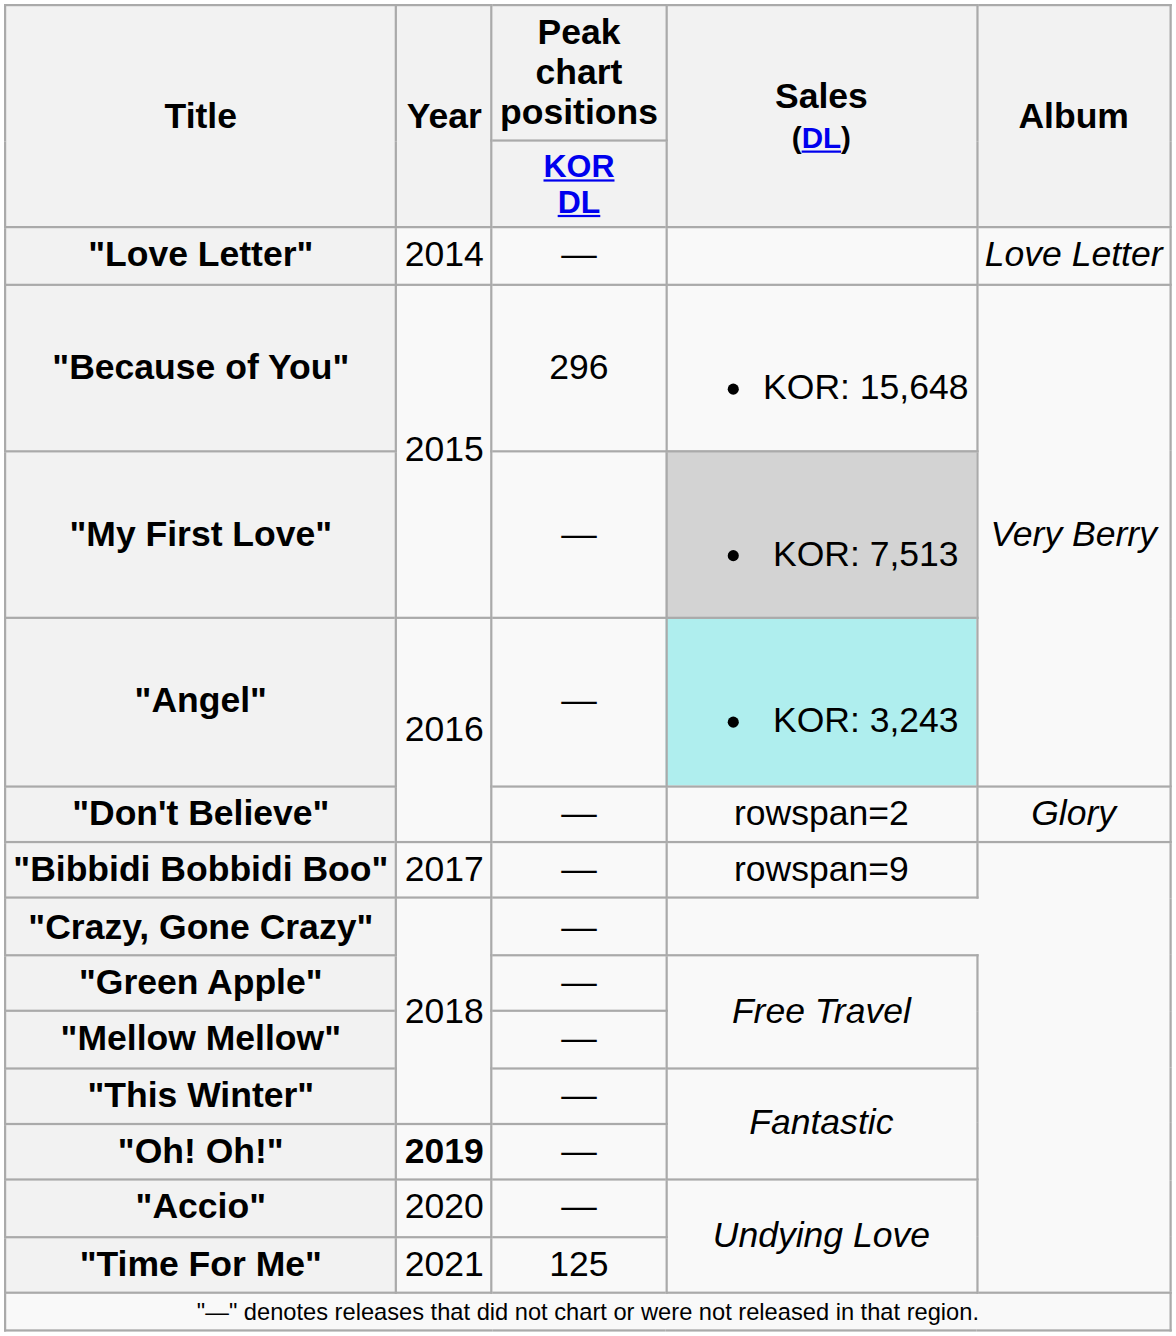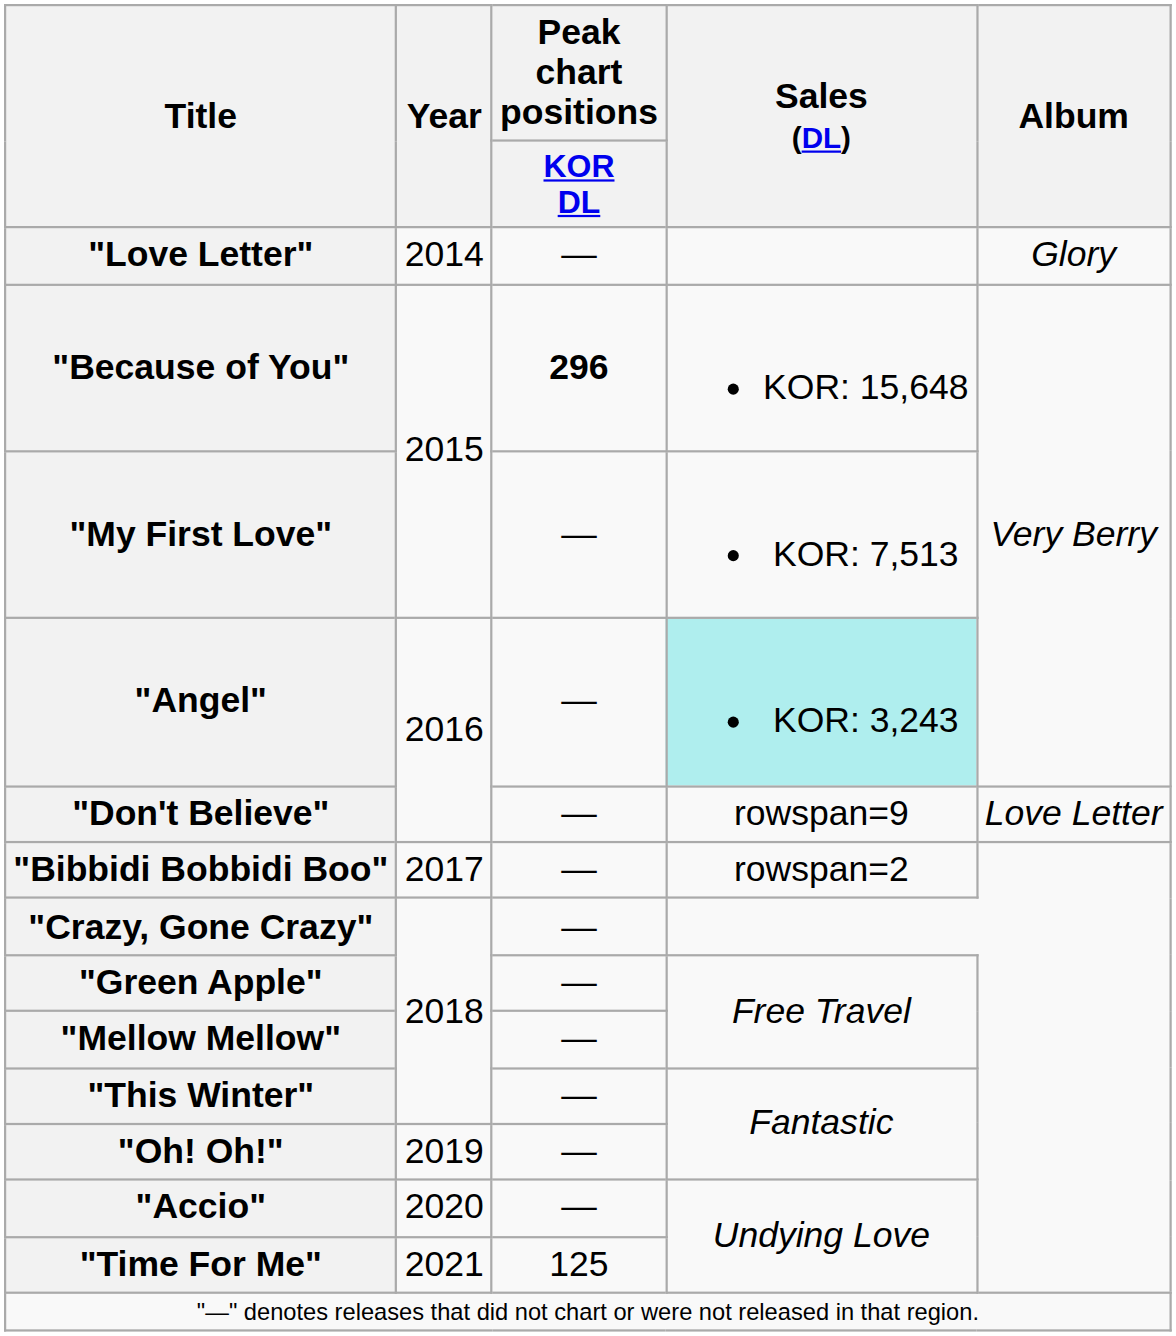(1074, 254) Love Letter -> (1074, 254) Glory
(579, 366) normal -> (579, 366) bold
(821, 555) lightgrey background -> (821, 555) no background
(821, 813) rowspan=2 -> (821, 813) rowspan=9
(1074, 813) Glory -> (1074, 813) Love Letter
(821, 869) rowspan=9 -> (821, 869) rowspan=2
(444, 1151) bold -> (444, 1151) normal
